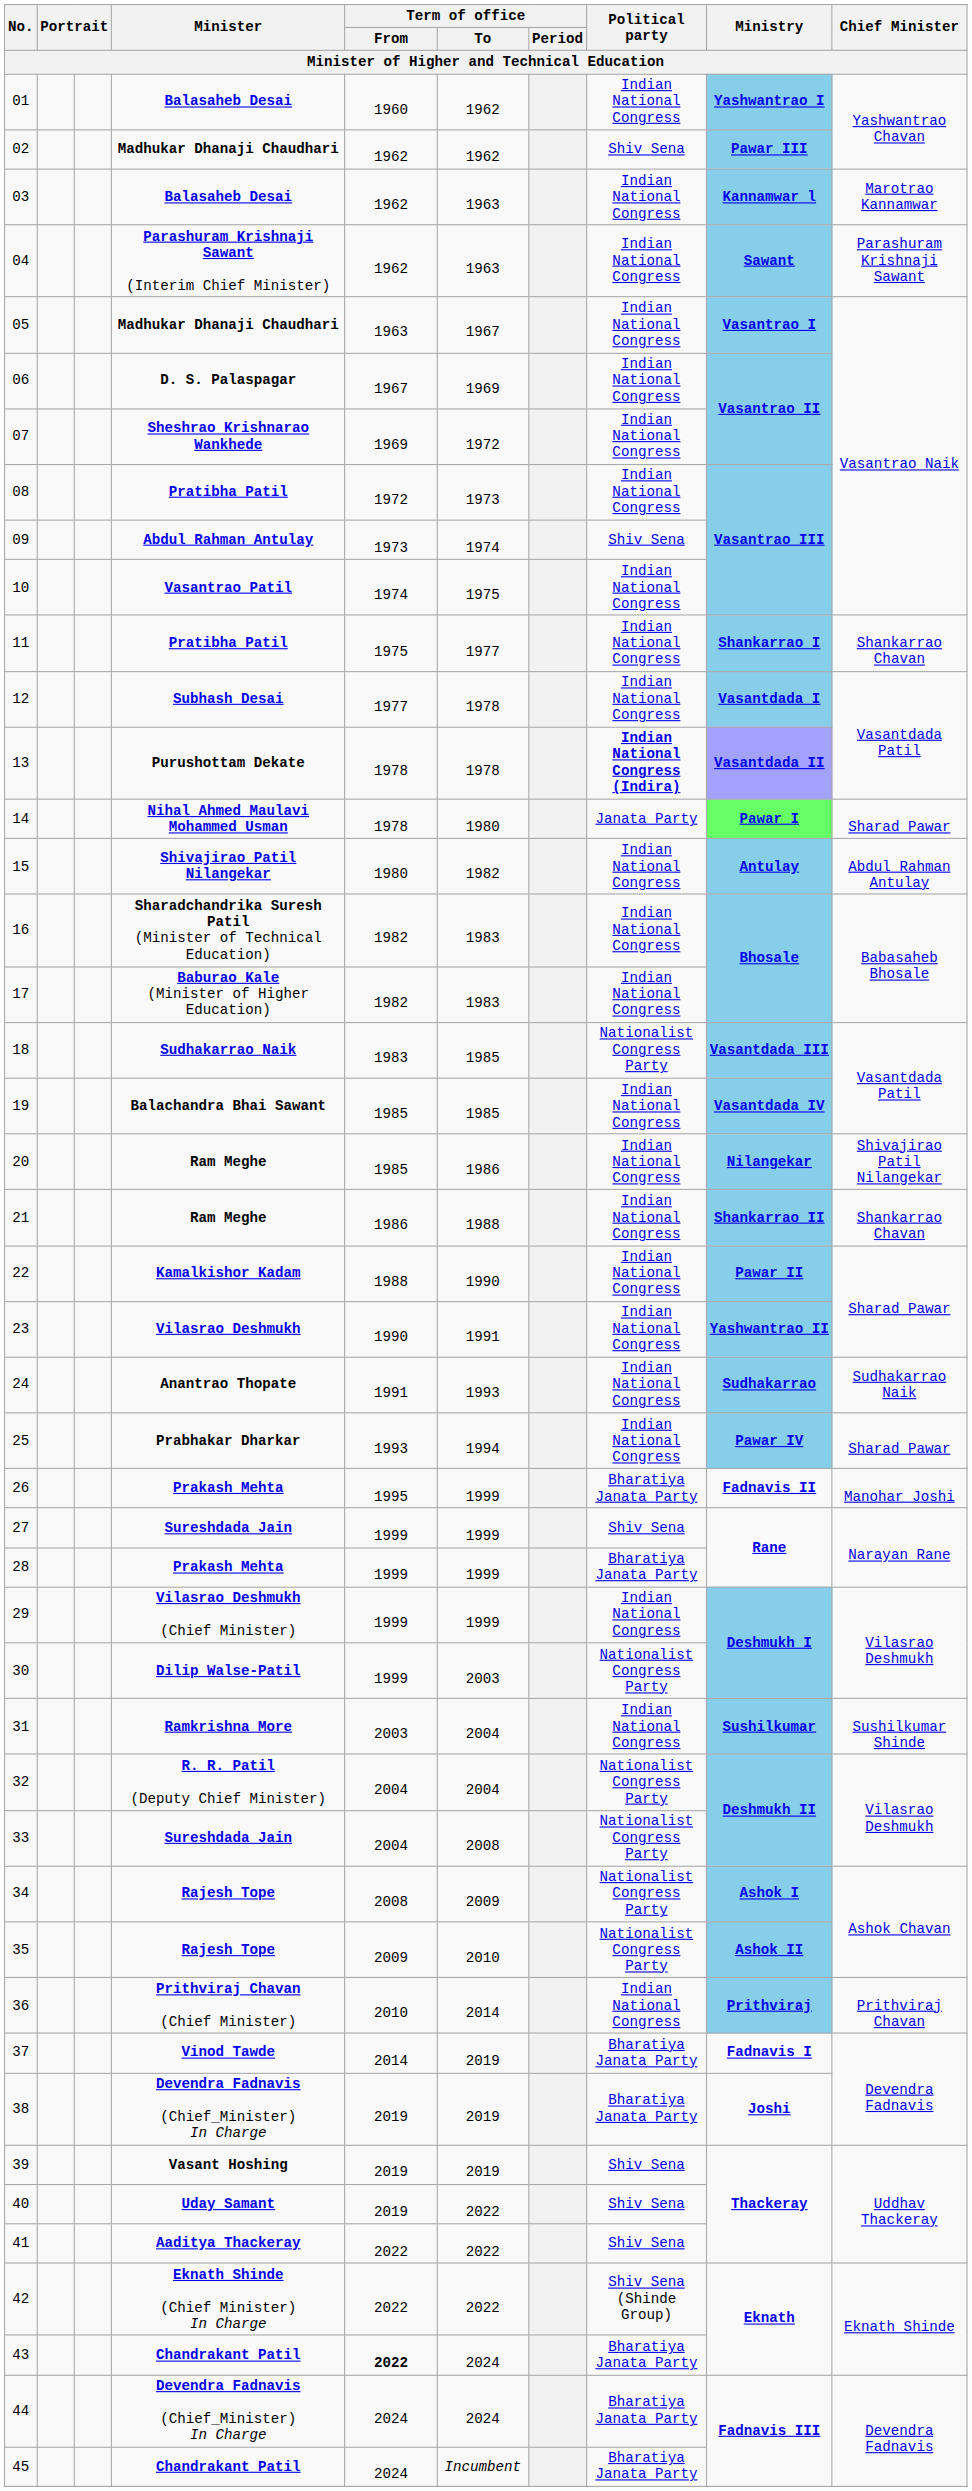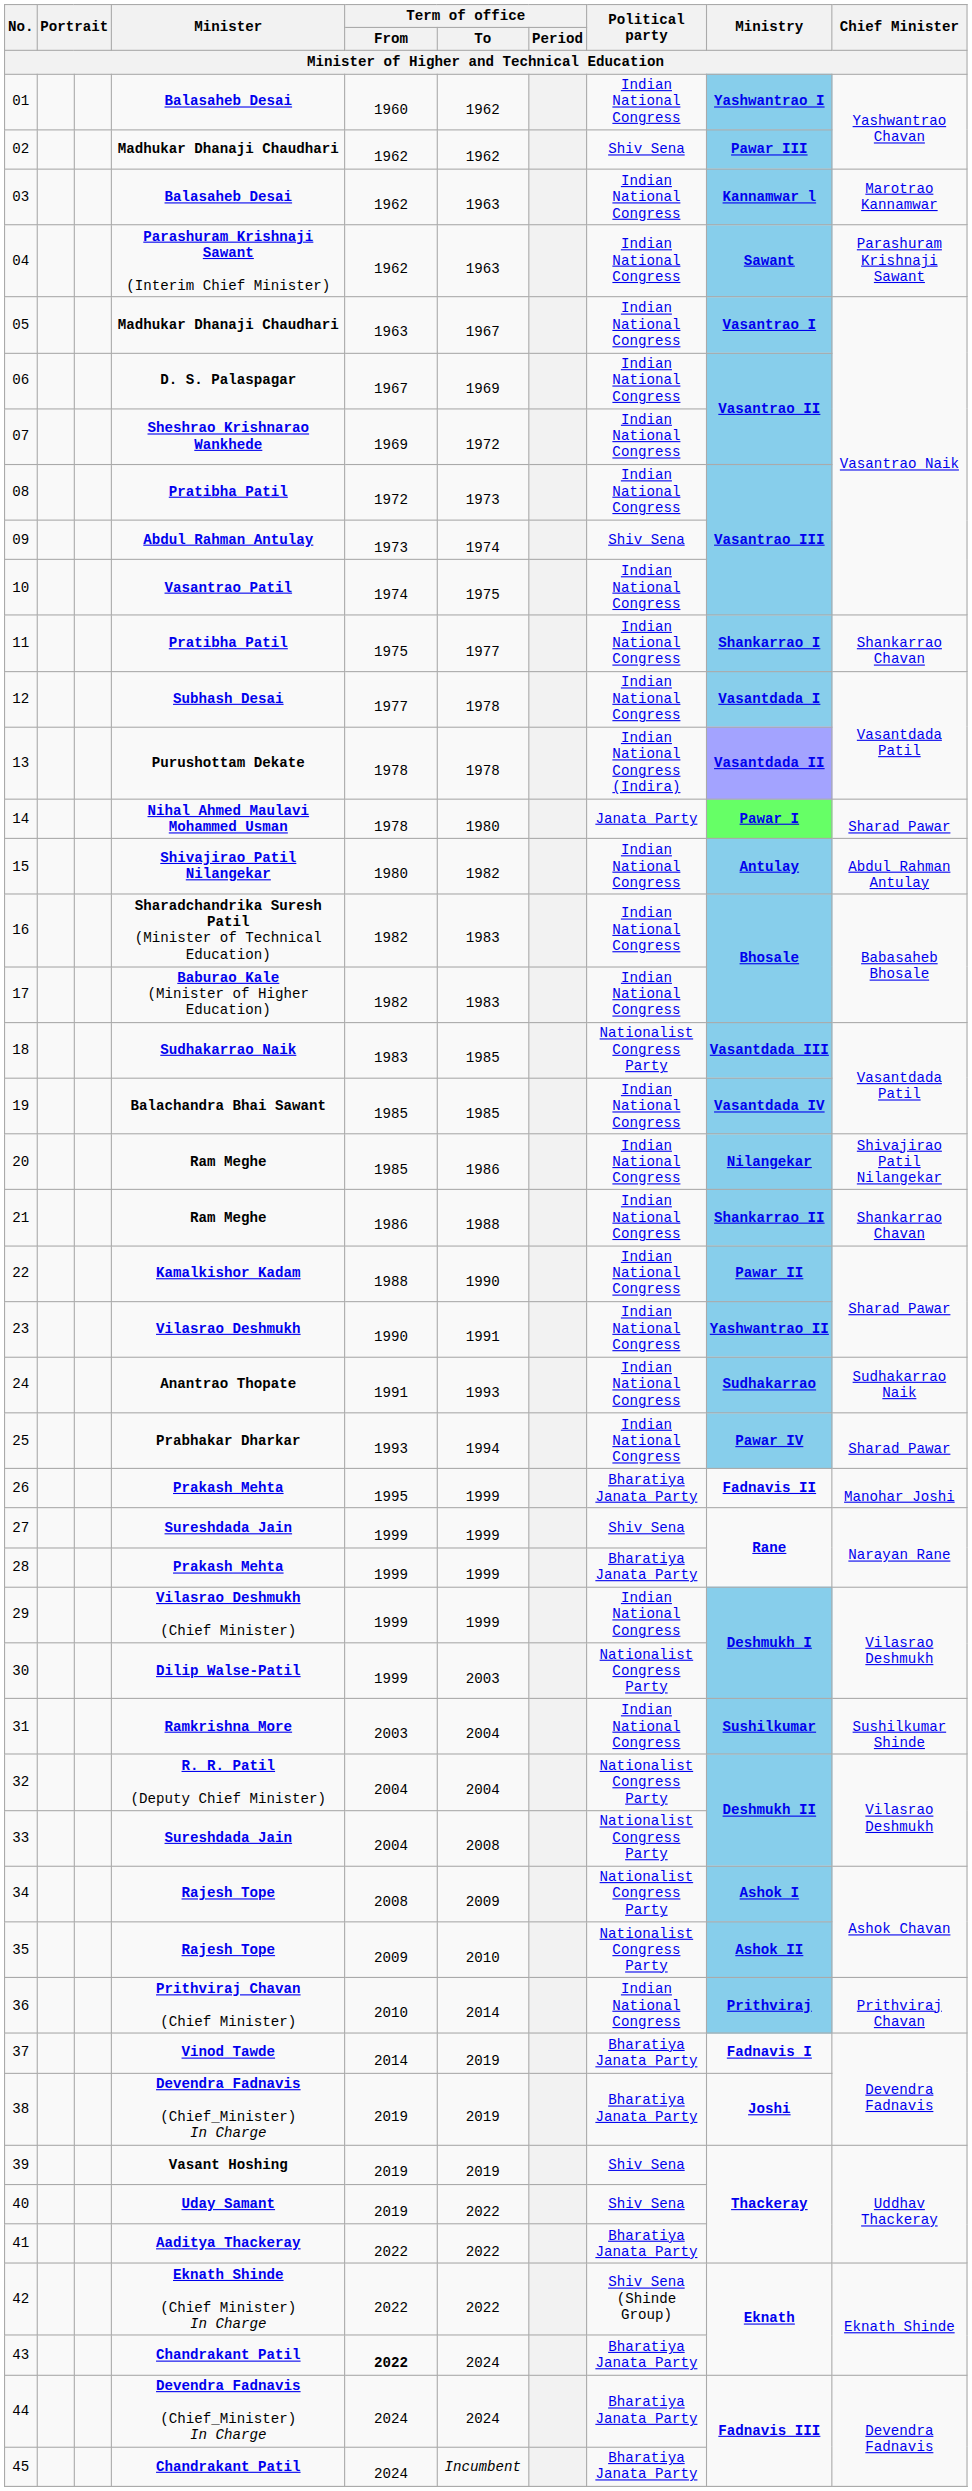(646, 763) bold -> (646, 763) normal
(646, 2244) Shiv Sena -> (646, 2244) Bharatiya Janata Party
